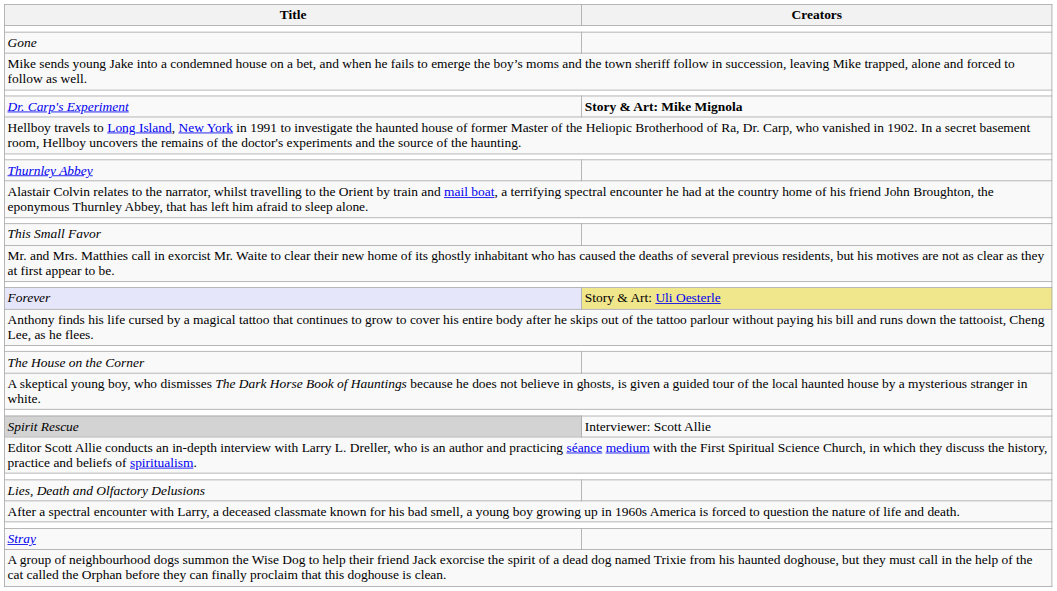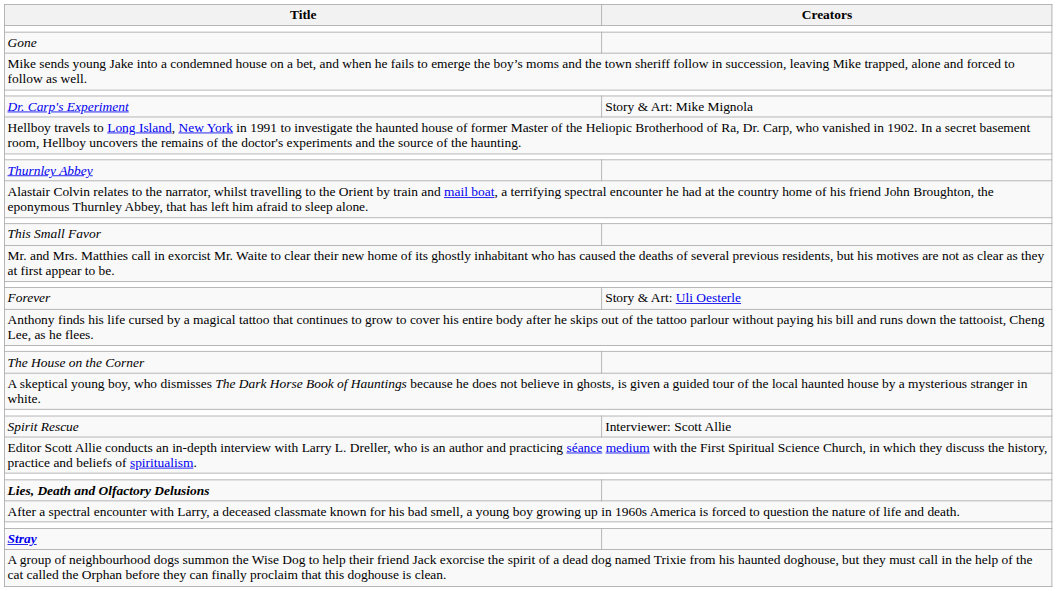(664, 106) bold -> (679, 106) normal
(29, 298) lavender background -> (29, 298) no background
(653, 298) khaki background -> (673, 298) no background
(43, 426) lightgrey background -> (43, 426) no background
(106, 490) normal -> (109, 490) bold
(22, 539) normal -> (22, 539) bold
